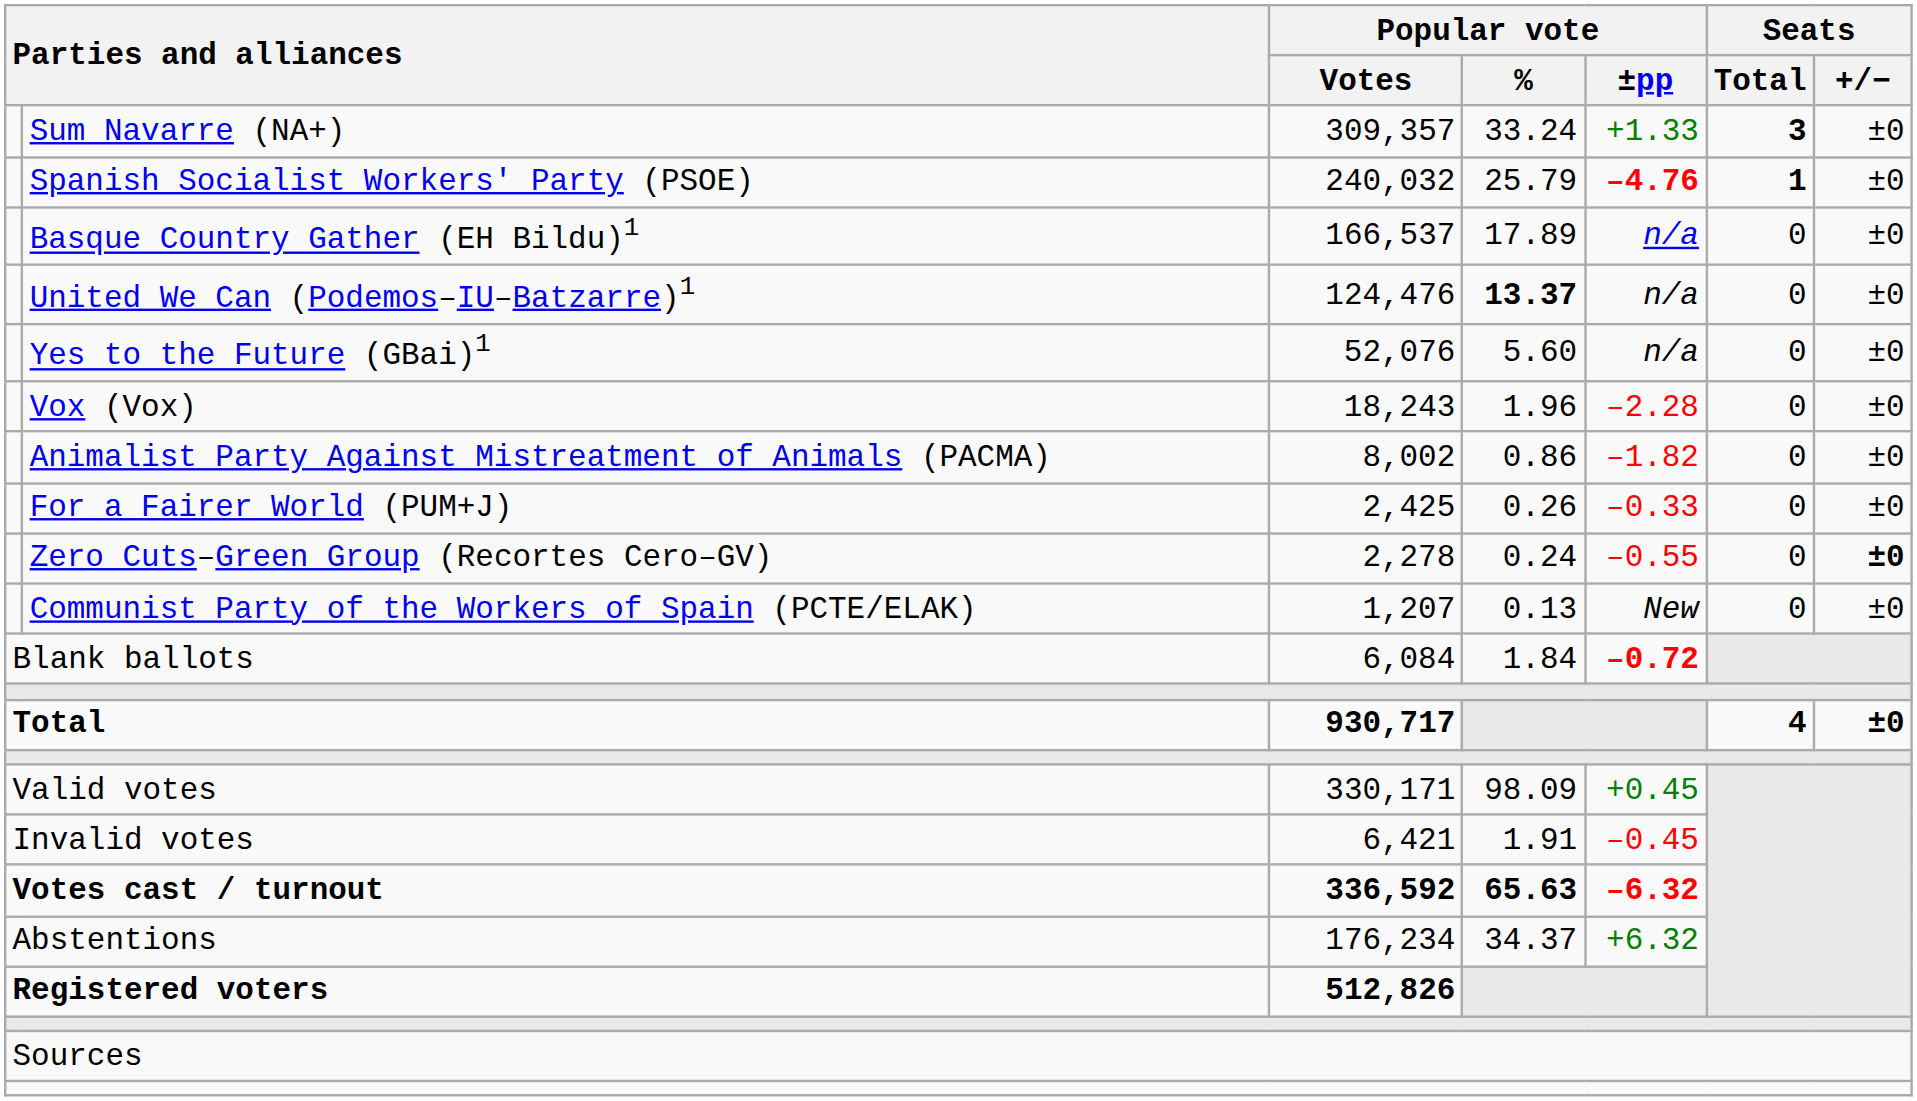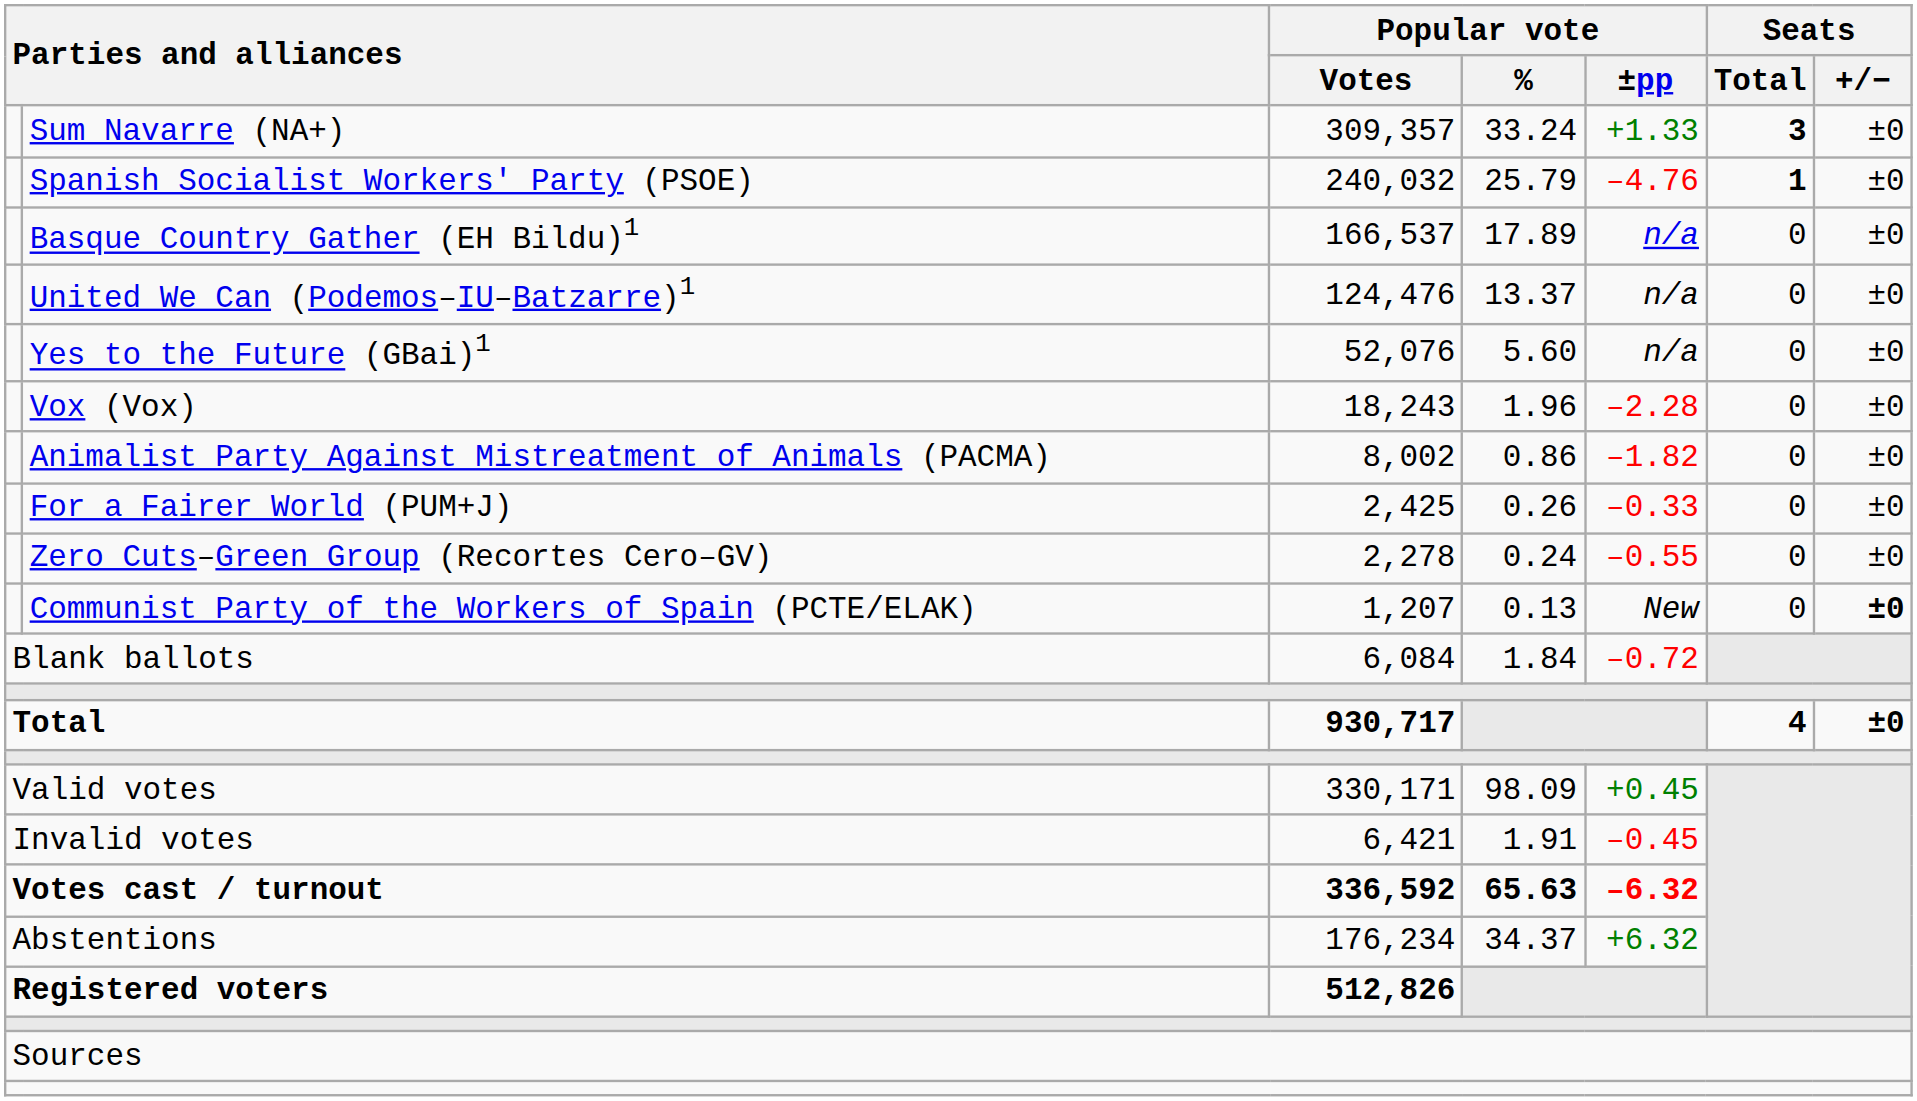(1653, 182) bold -> (1653, 182) normal
(1531, 294) bold -> (1531, 294) normal
(1886, 558) bold -> (1886, 558) normal
(1886, 609) normal -> (1886, 609) bold
(1653, 659) bold -> (1653, 659) normal
